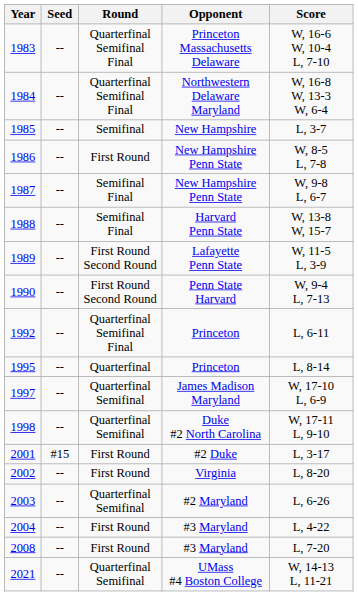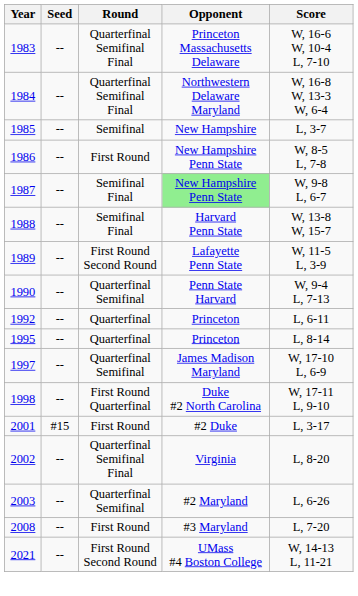(216, 190) no background -> (216, 190) lightgreen background
(120, 292) First Round Second Round -> (120, 292) Quarterfinal Semifinal
(120, 332) Quarterfinal Semifinal Final -> (120, 318) Quarterfinal
(120, 427) Quarterfinal Semifinal -> (120, 399) First Round Quarterfinal
(120, 474) First Round -> (120, 459) Quarterfinal Semifinal Final
- row: (23, 527)
(120, 574) Quarterfinal Semifinal -> (120, 554) First Round Second Round
